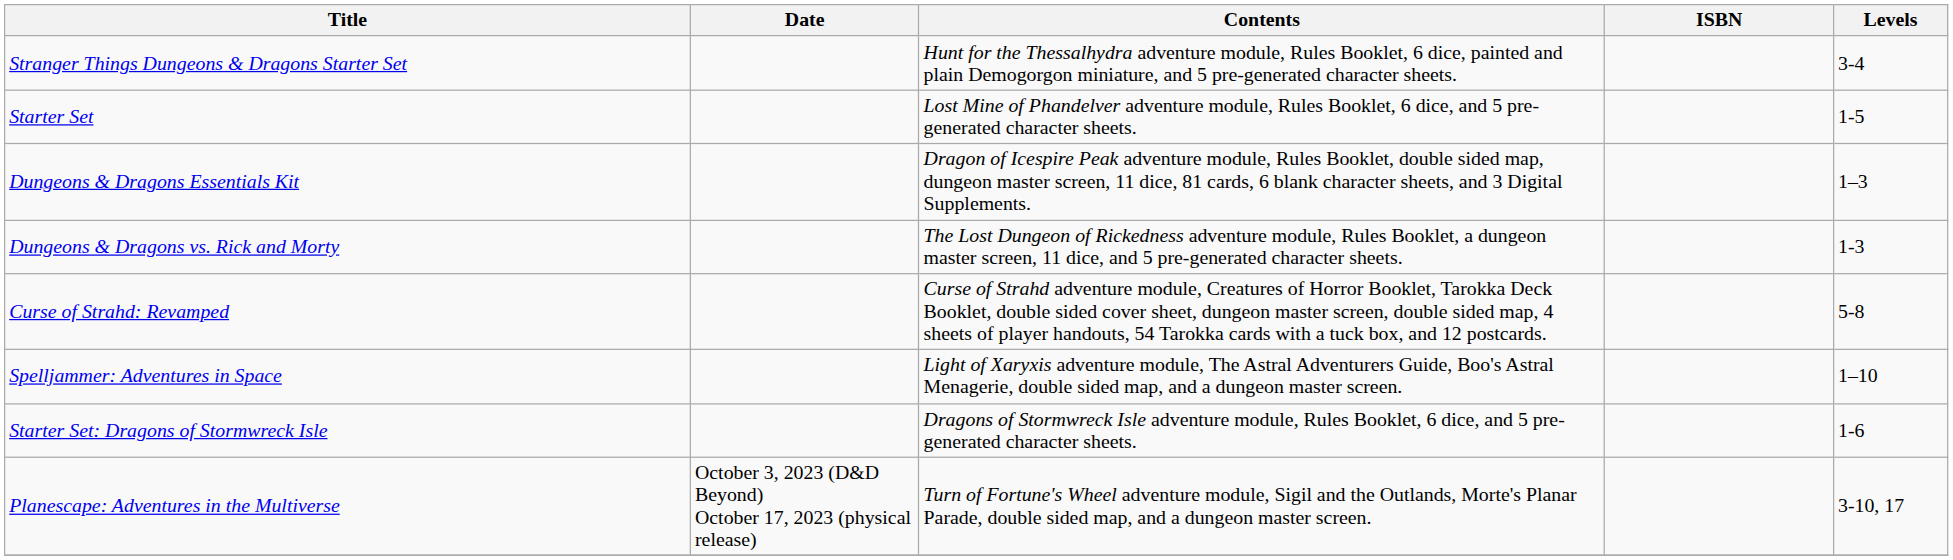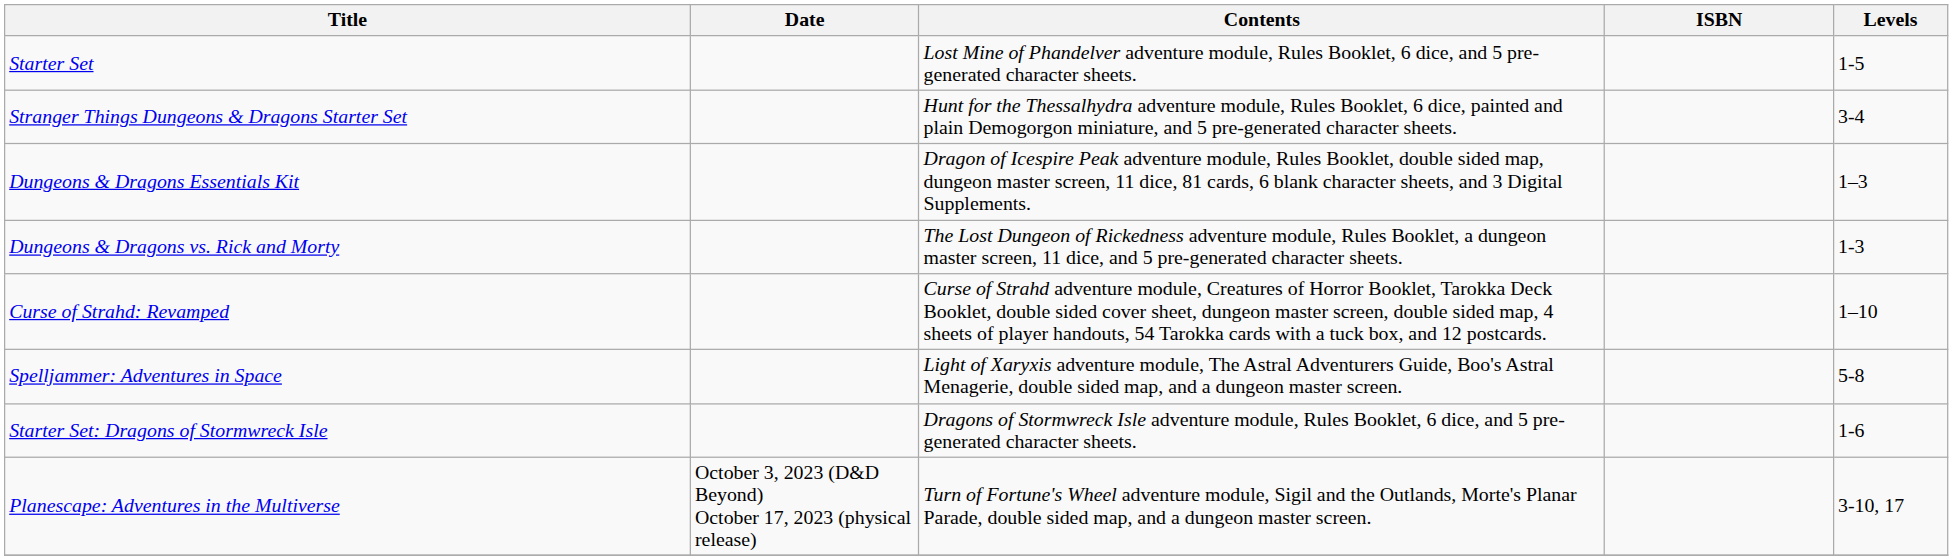rows swapped: (51, 116) <-> (208, 62)
(1851, 311) 5-8 -> (1858, 311) 1–10
(1858, 376) 1–10 -> (1851, 376) 5-8
